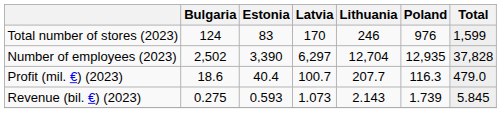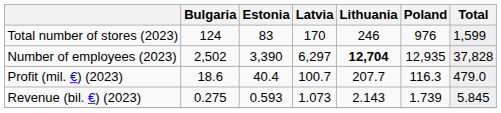(369, 56) normal -> (369, 56) bold
